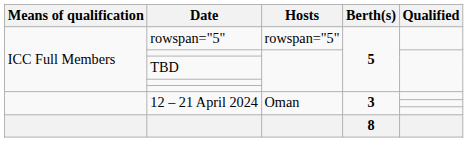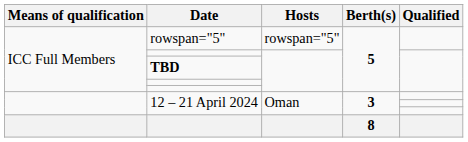(165, 67) normal -> (165, 67) bold
